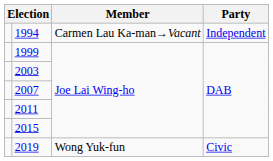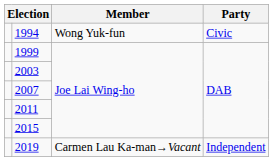(128, 33) Carmen Lau Ka-man→Vacant -> (90, 33) Wong Yuk-fun
(236, 33) Independent -> (219, 33) Civic
(90, 147) Wong Yuk-fun -> (128, 147) Carmen Lau Ka-man→Vacant
(219, 147) Civic -> (236, 147) Independent
